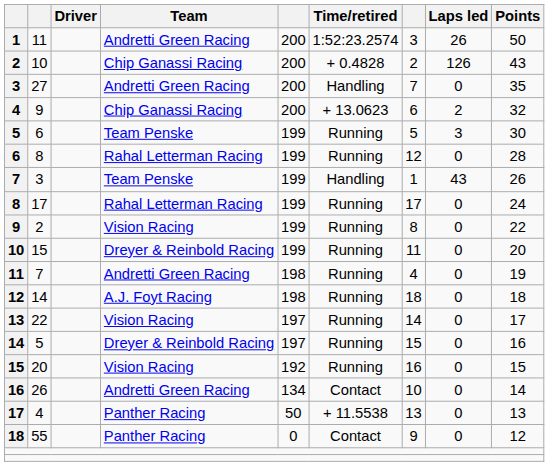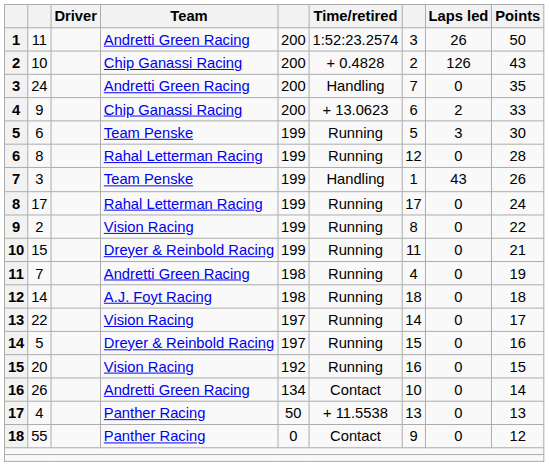(39, 86) 27 -> (39, 86) 24
(518, 110) 32 -> (518, 110) 33
(518, 250) 20 -> (518, 250) 21
